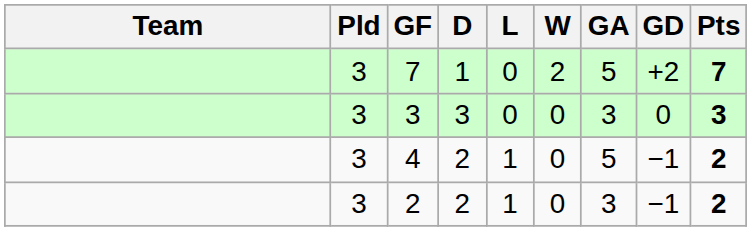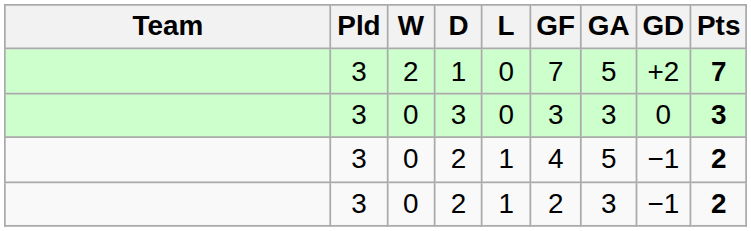columns swapped: (558, 26) <-> (413, 26)
